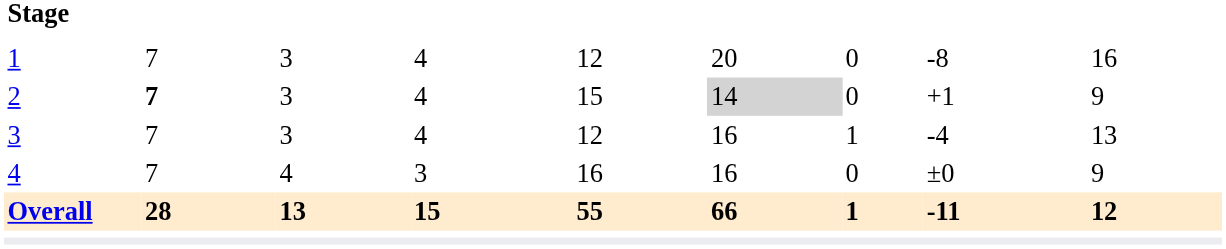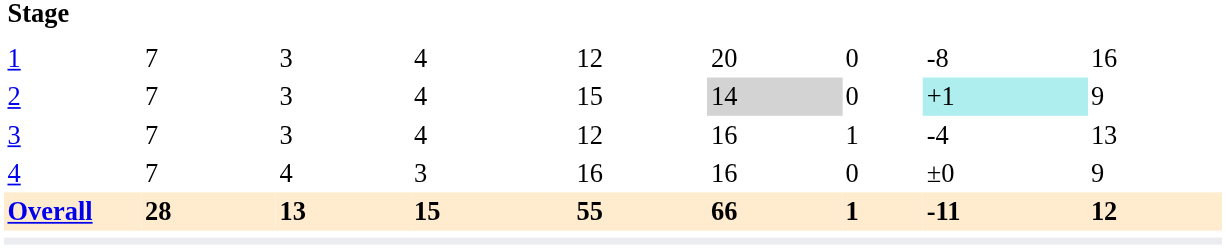(152, 96) bold -> (152, 96) normal
(941, 96) no background -> (941, 96) paleturquoise background
